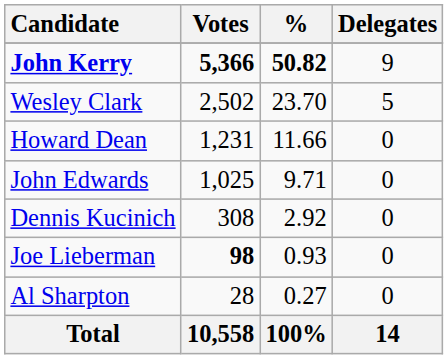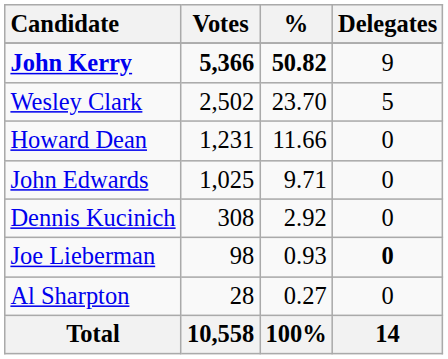(242, 256) bold -> (242, 256) normal
(388, 256) normal -> (388, 256) bold
